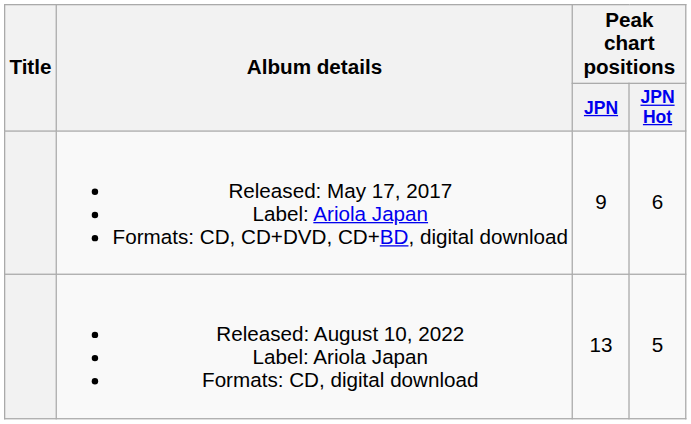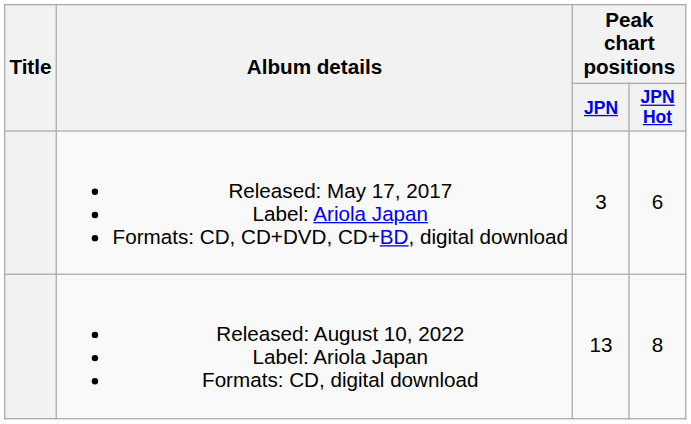(601, 202) 9 -> (601, 202) 3
(658, 346) 5 -> (658, 346) 8
